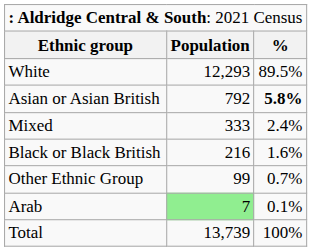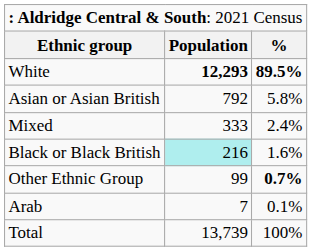(227, 71) normal -> (225, 71) bold
(281, 71) normal -> (279, 71) bold
(283, 98) bold -> (285, 98) normal
(237, 152) no background -> (235, 152) paleturquoise background
(285, 179) normal -> (283, 179) bold
(246, 206) lightgreen background -> (244, 206) no background
